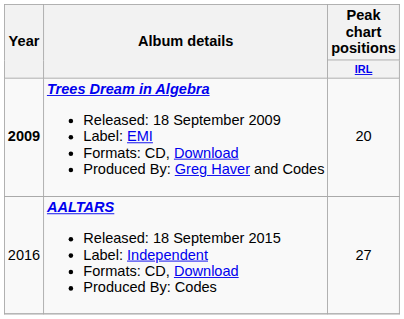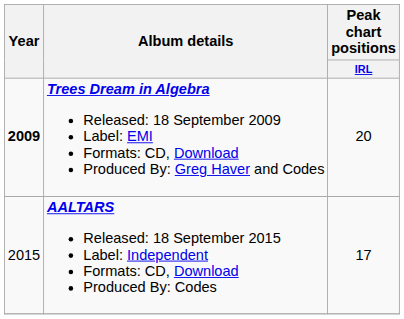(24, 254) 2016 -> (24, 254) 2015
(364, 254) 27 -> (364, 254) 17
